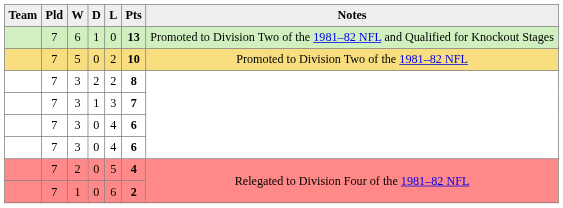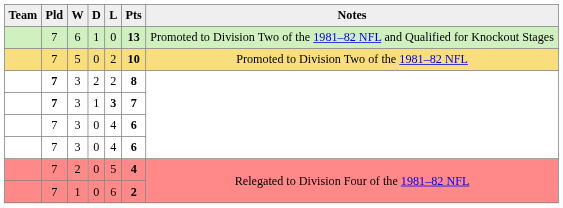(54, 81) normal -> (54, 81) bold
(54, 103) normal -> (54, 103) bold
(113, 103) normal -> (113, 103) bold
